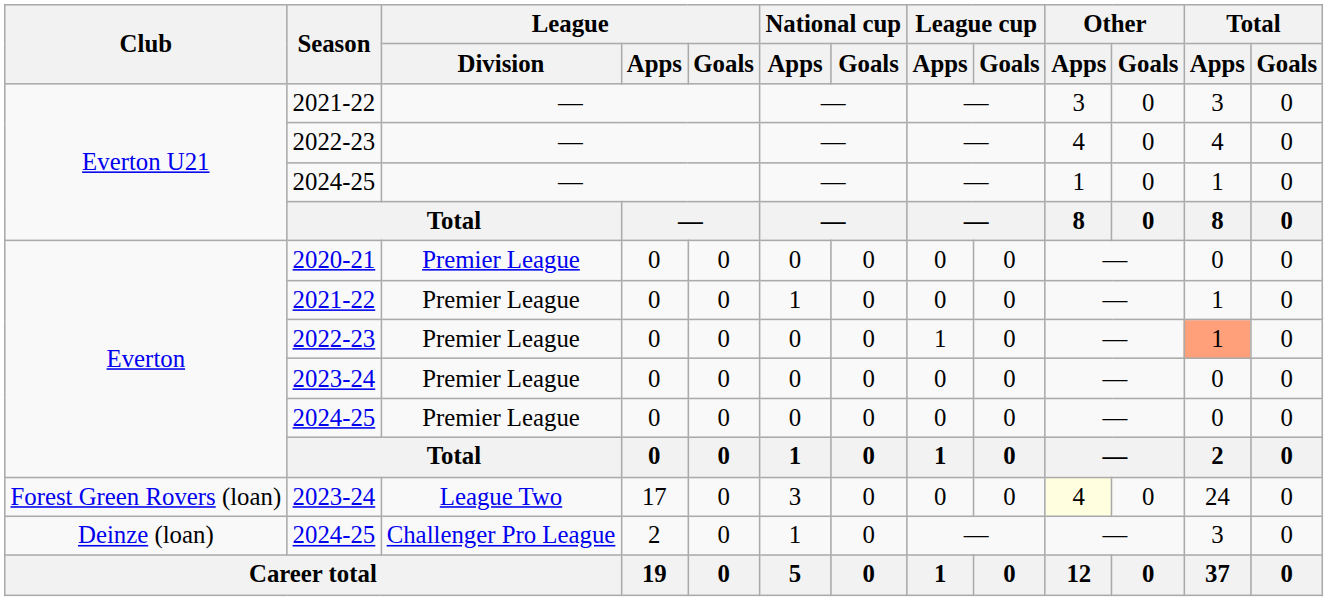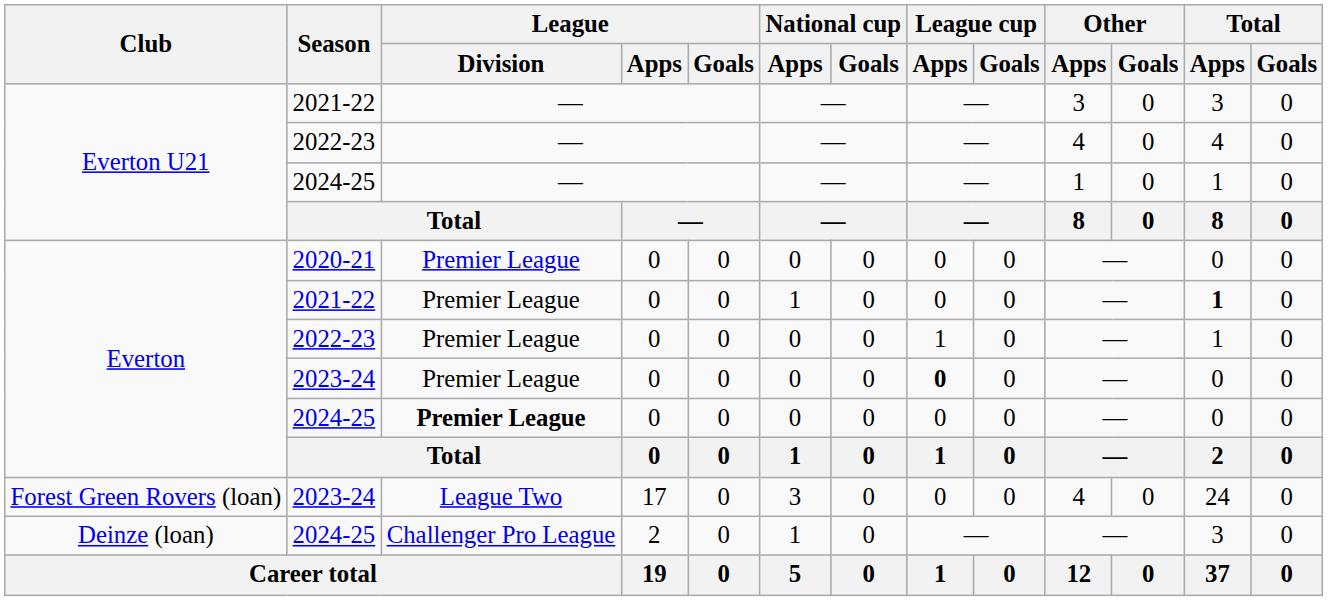(1217, 299) normal -> (1217, 299) bold
(1217, 338) lightsalmon background -> (1217, 338) no background
(940, 378) normal -> (940, 378) bold
(501, 417) normal -> (501, 417) bold
(1079, 496) lightyellow background -> (1079, 496) no background
